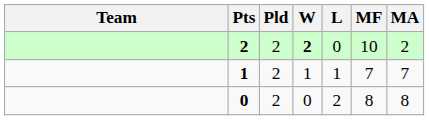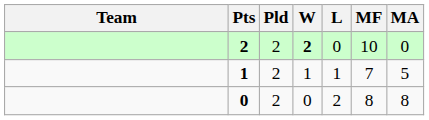(405, 45) 2 -> (405, 45) 0
(405, 73) 7 -> (405, 73) 5
